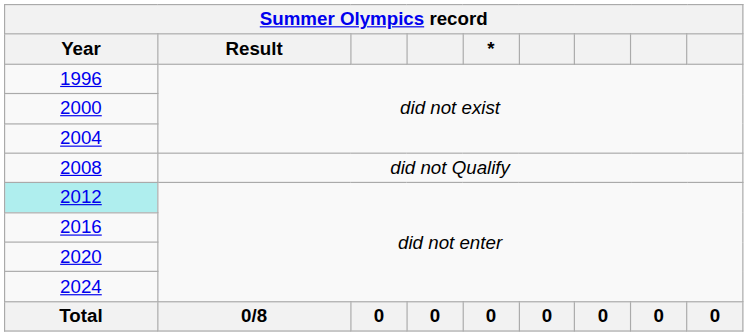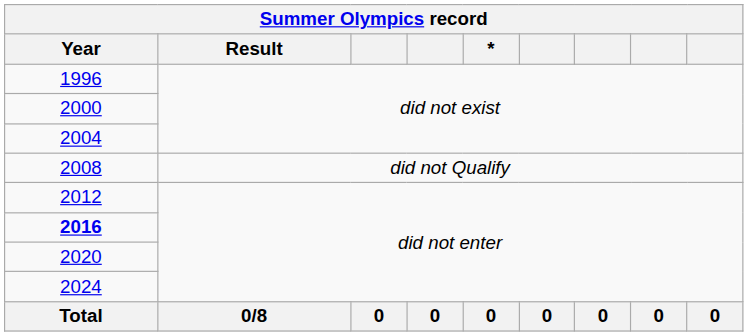(81, 197) paleturquoise background -> (81, 197) no background
(81, 227) normal -> (81, 227) bold
